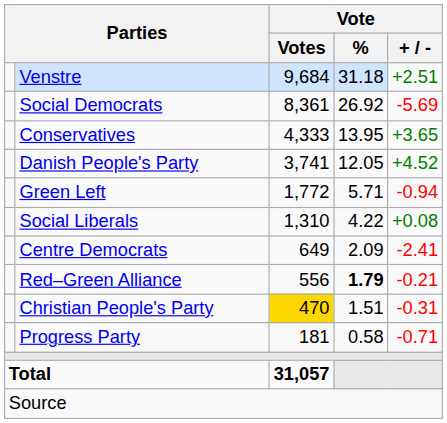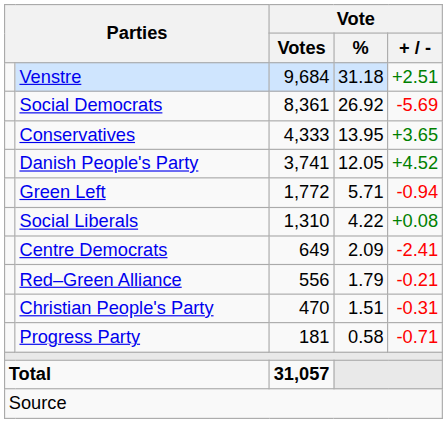(366, 279) bold -> (366, 279) normal
(314, 308) gold background -> (314, 308) no background
